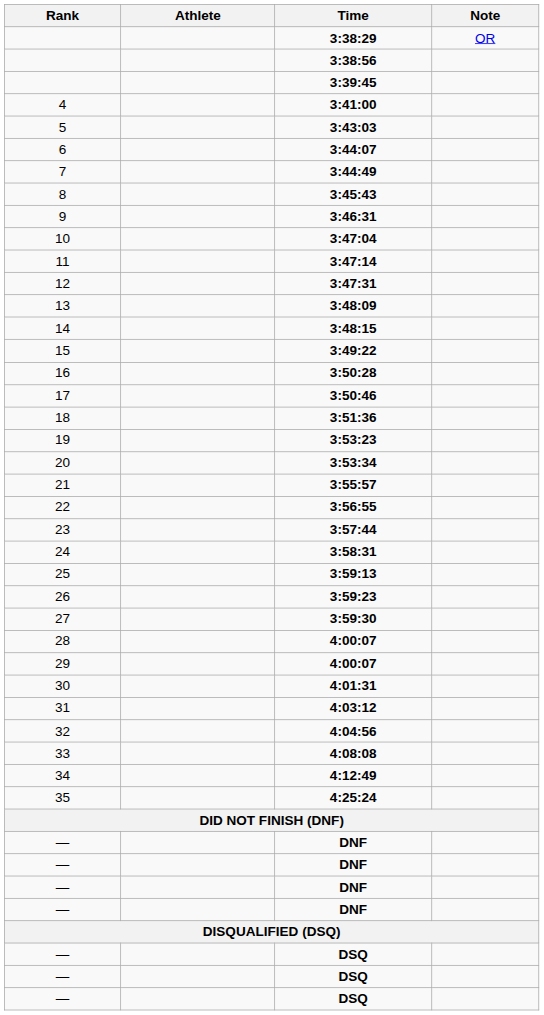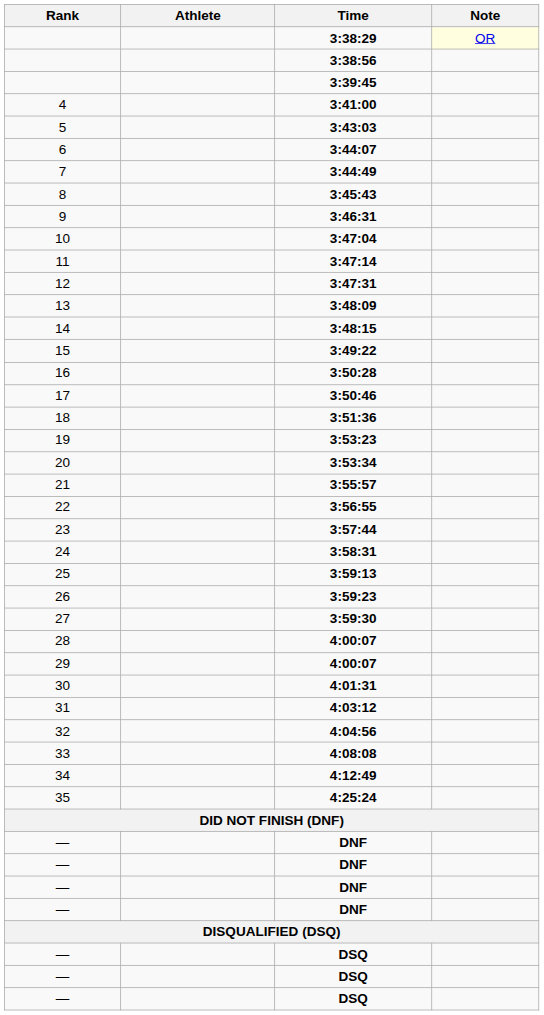(485, 37) no background -> (485, 37) lightyellow background
